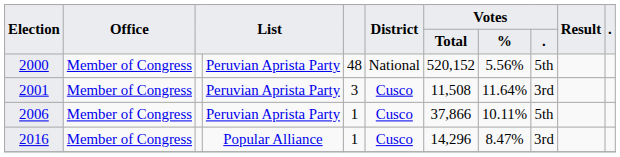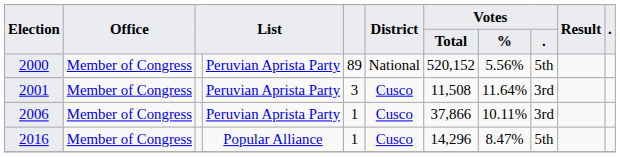(354, 66) 48 -> (354, 66) 89
(544, 114) 5th -> (544, 114) 3rd
(544, 139) 3rd -> (544, 139) 5th
